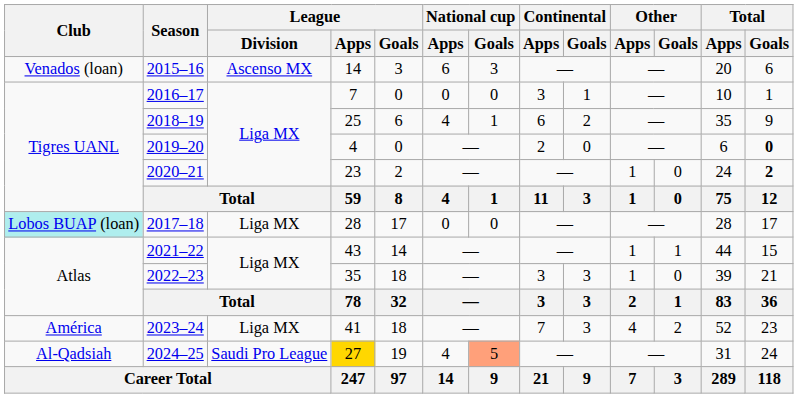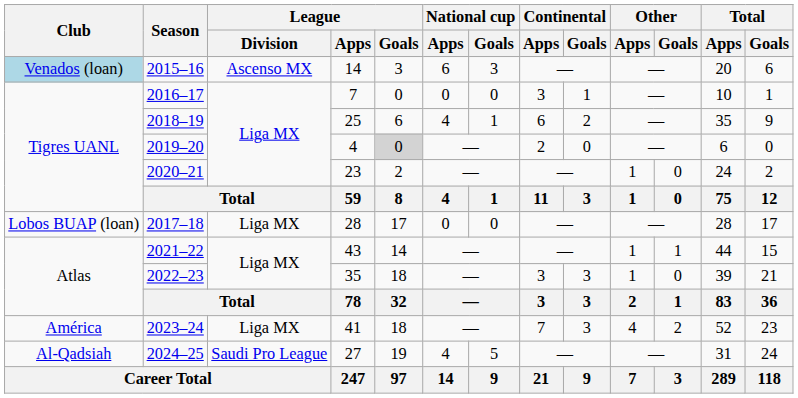(74, 69) no background -> (74, 69) lightblue background
(399, 146) no background -> (399, 146) lightgrey background
(769, 146) bold -> (769, 146) normal
(769, 172) bold -> (769, 172) normal
(74, 224) paleturquoise background -> (74, 224) no background
(353, 353) gold background -> (353, 353) no background
(494, 353) lightsalmon background -> (494, 353) no background
